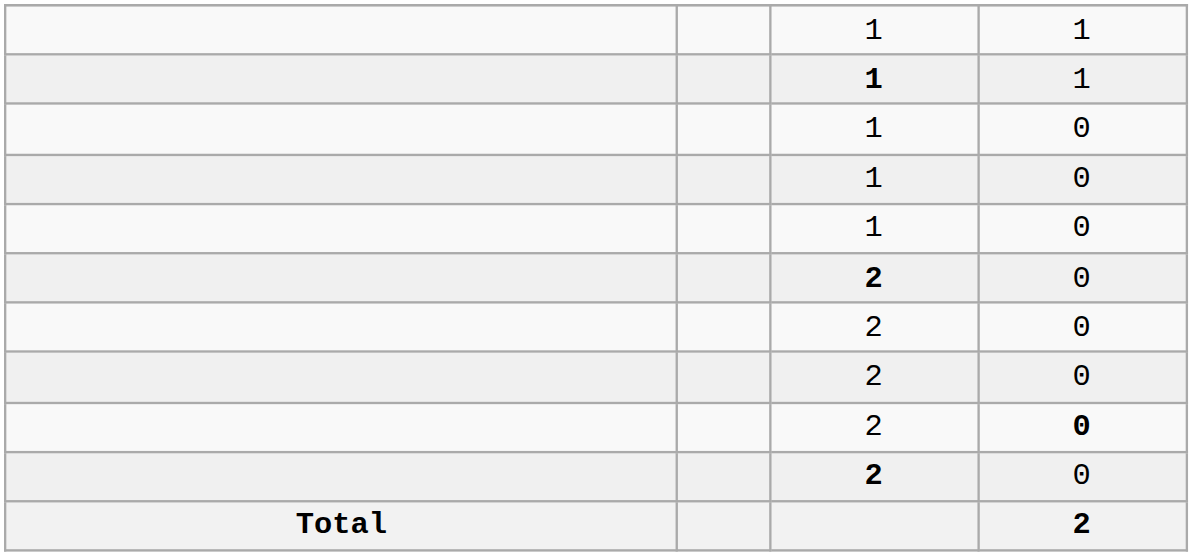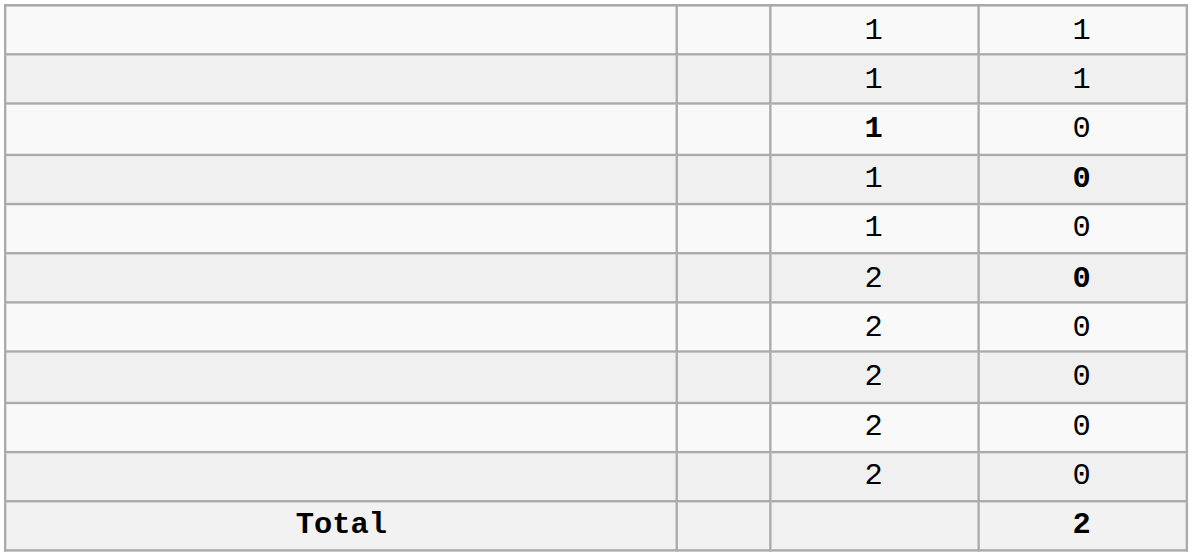(874, 80) bold -> (874, 80) normal
(874, 129) normal -> (874, 129) bold
(1082, 179) normal -> (1082, 179) bold
(874, 278) bold -> (874, 278) normal
(1082, 278) normal -> (1082, 278) bold
(1082, 427) bold -> (1082, 427) normal
(874, 476) bold -> (874, 476) normal
